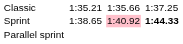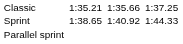(124, 21) pink background -> (124, 21) no background
(162, 21) bold -> (162, 21) normal
